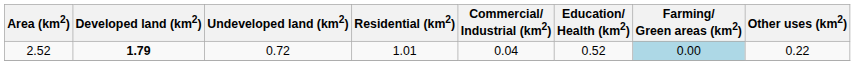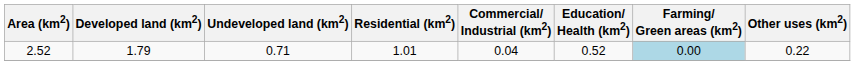(139, 51) bold -> (139, 51) normal
(278, 51) 0.72 -> (278, 51) 0.71
